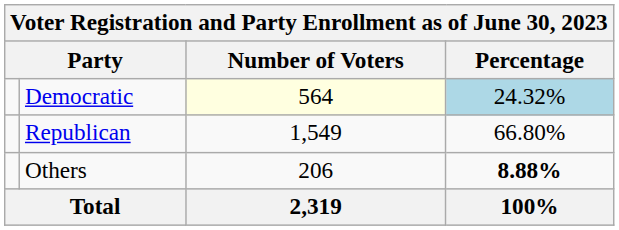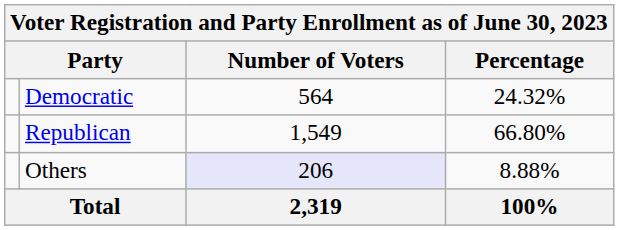(316, 96) lightyellow background -> (316, 96) no background
(530, 96) lightblue background -> (530, 96) no background
(316, 170) no background -> (316, 170) lavender background
(529, 170) bold -> (530, 170) normal
